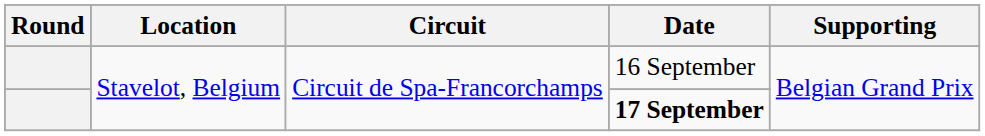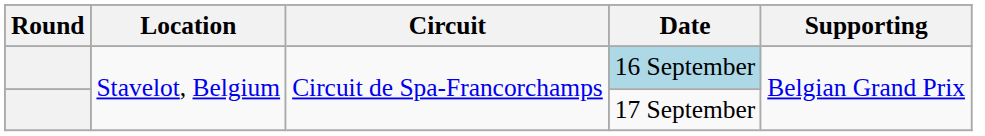(685, 67) no background -> (685, 67) lightblue background
(689, 108) bold -> (685, 108) normal
